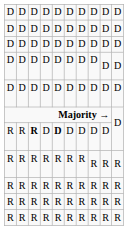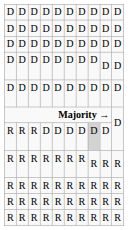(34, 131) bold -> (34, 131) normal
(58, 131) bold -> (58, 131) normal
(94, 131) no background -> (94, 131) lightgrey background
